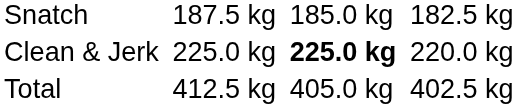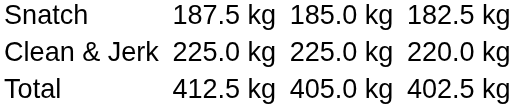(343, 52) bold -> (342, 52) normal
